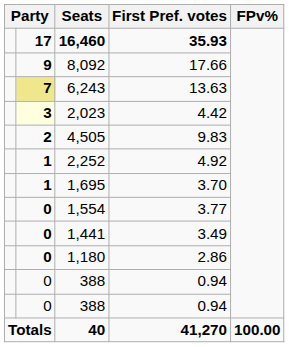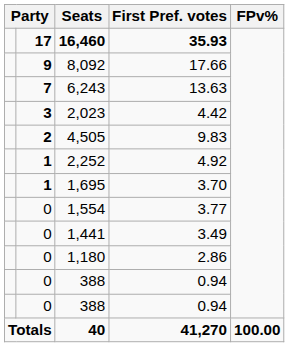(47, 88) khaki background -> (47, 88) no background
(47, 112) lightyellow background -> (47, 112) no background
(47, 209) bold -> (47, 209) normal
(47, 233) bold -> (47, 233) normal
(47, 257) bold -> (47, 257) normal
